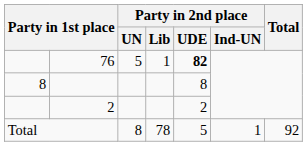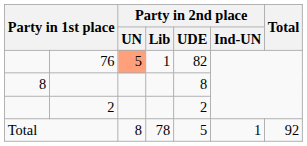(138, 61) no background -> (138, 61) lightsalmon background
(200, 61) bold -> (200, 61) normal
